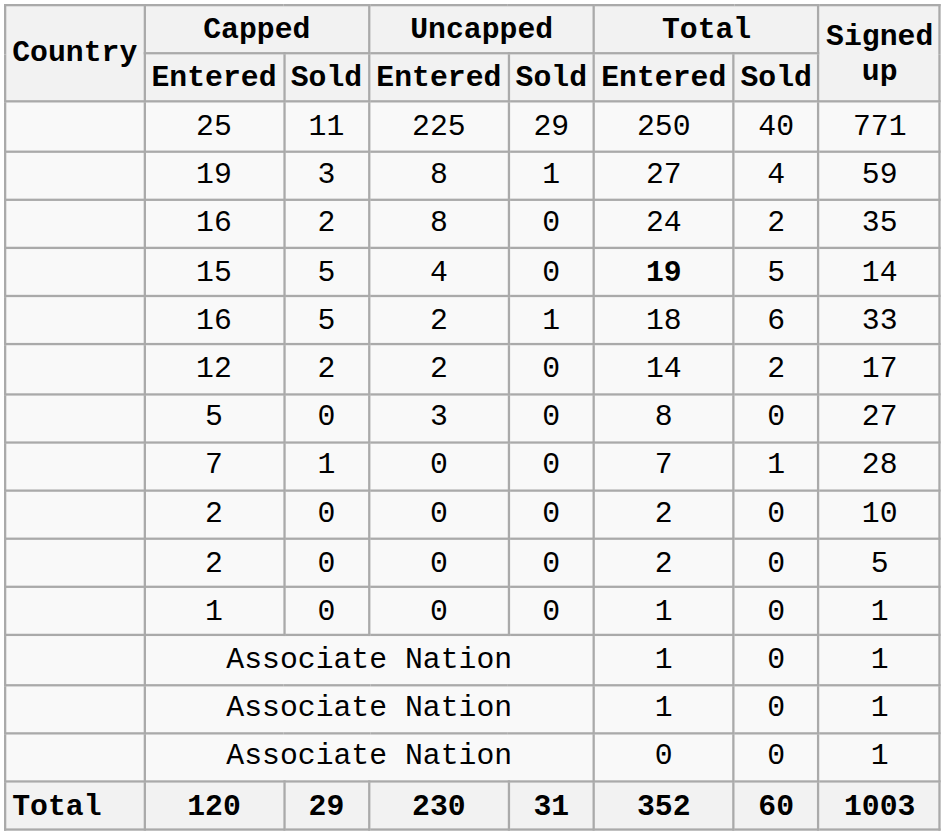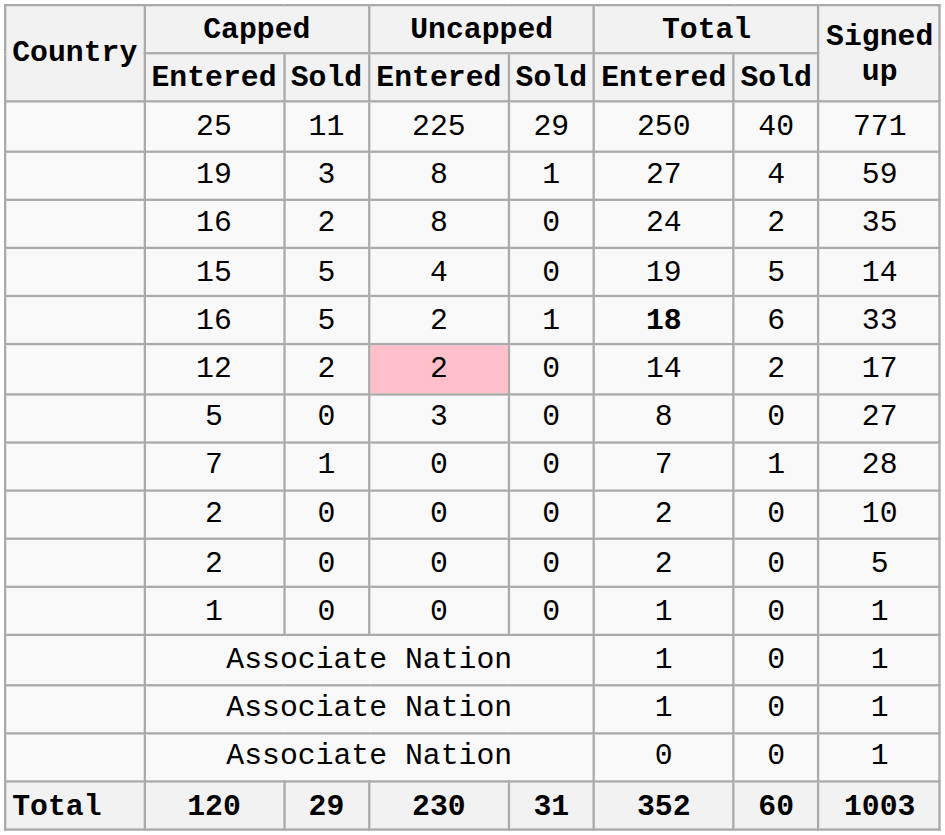(664, 272) bold -> (664, 272) normal
(664, 321) normal -> (664, 321) bold
(439, 369) no background -> (439, 369) pink background
